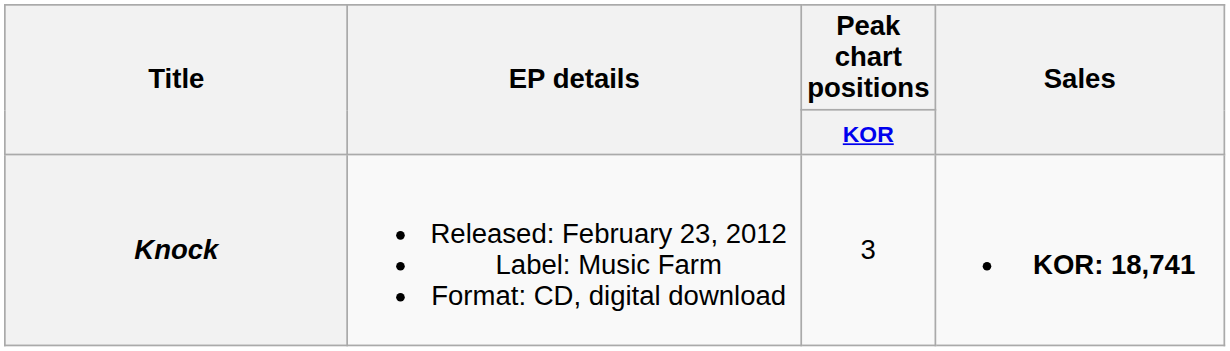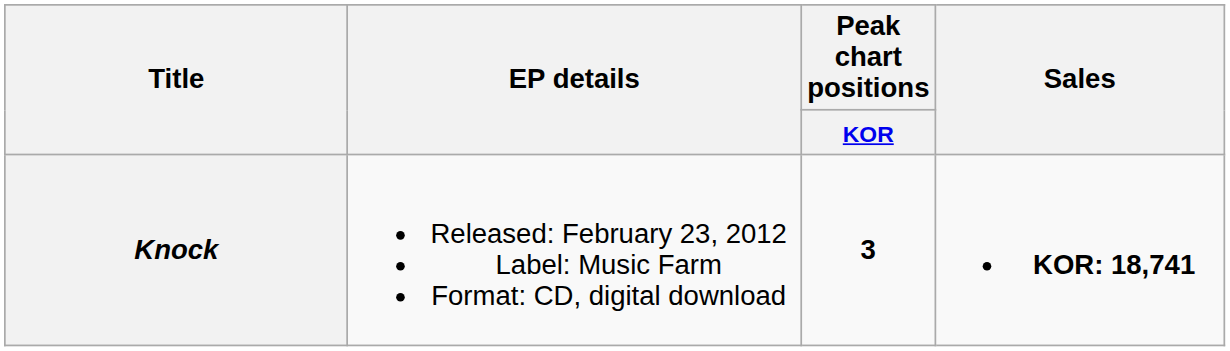(868, 249) normal -> (868, 249) bold
